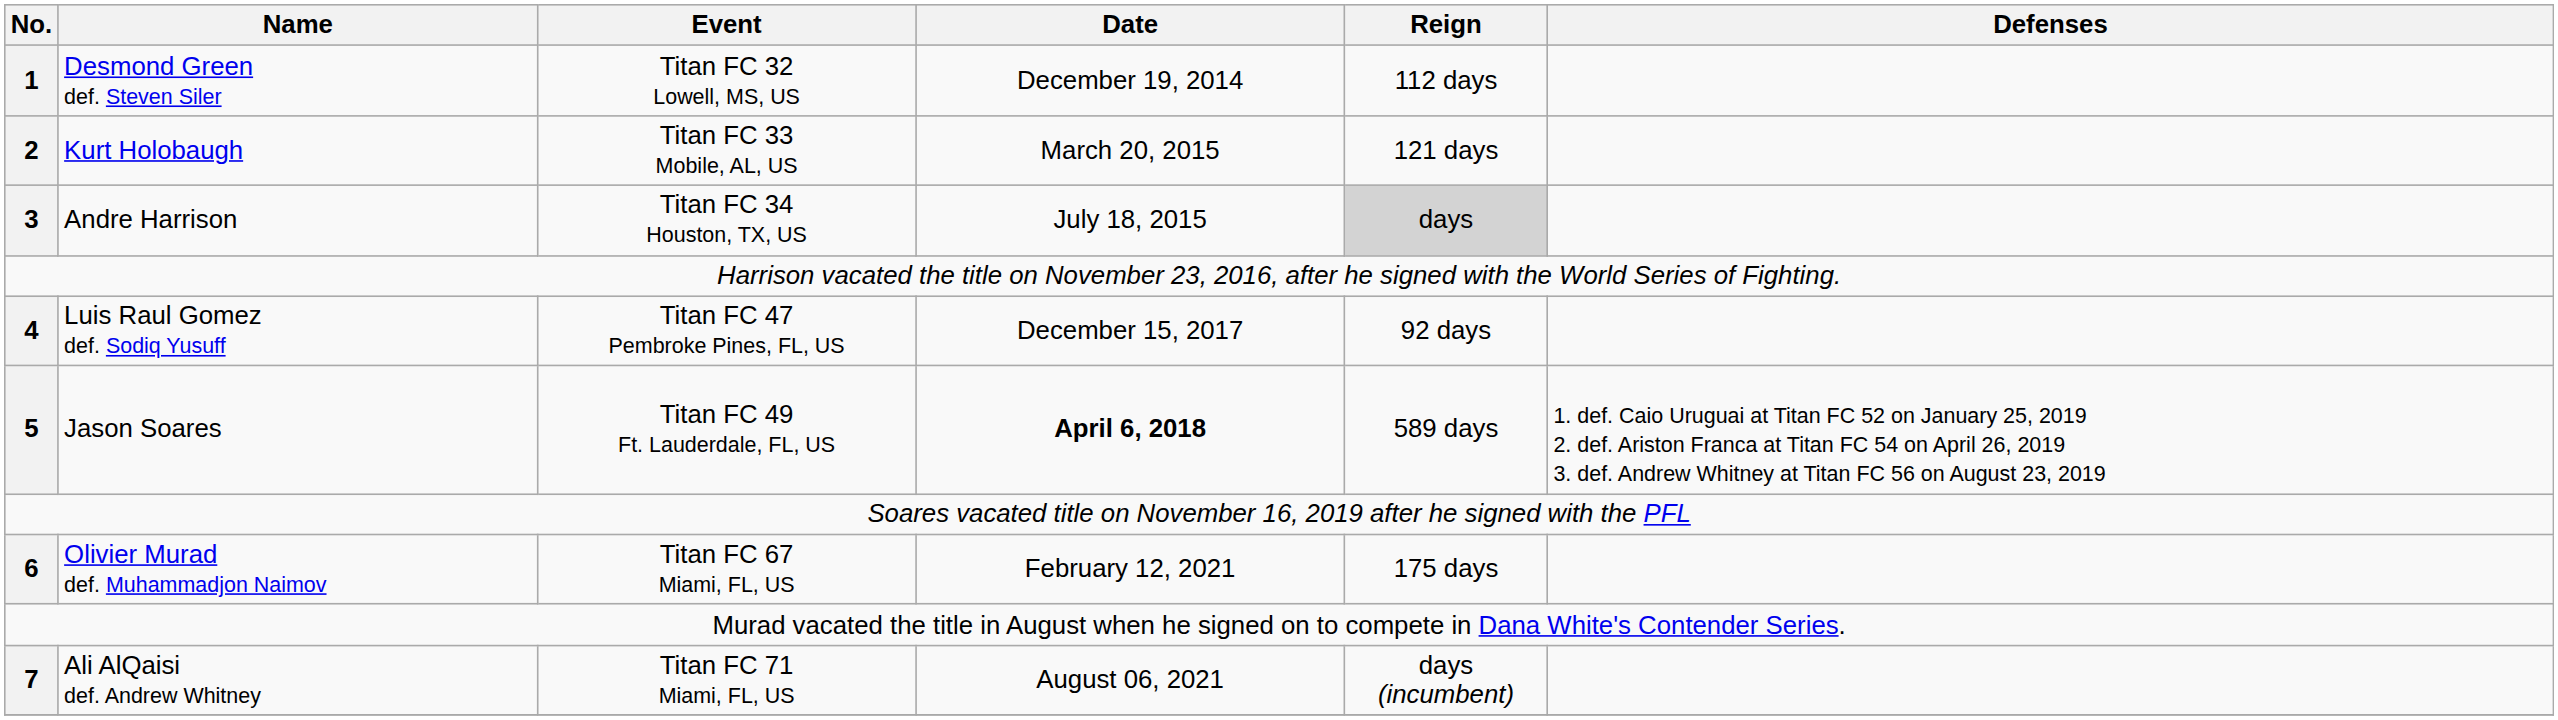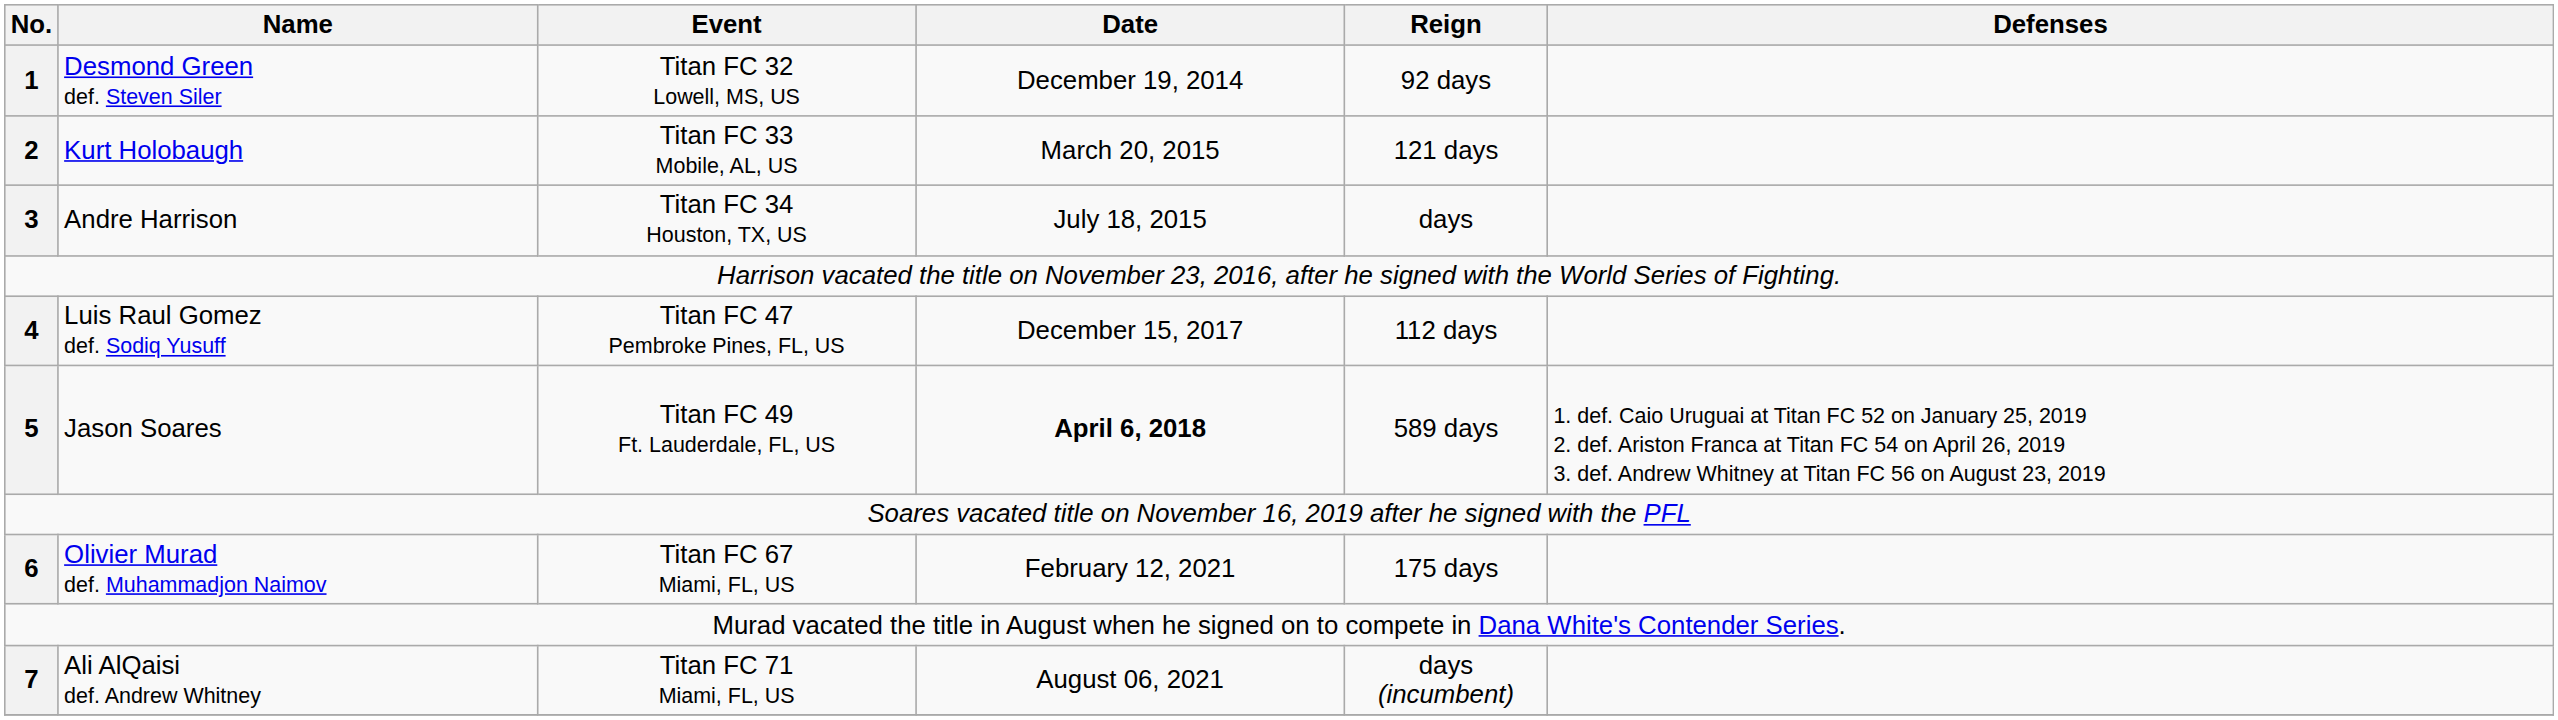(1446, 80) 112 days -> (1446, 80) 92 days
(1446, 219) lightgrey background -> (1446, 219) no background
(1446, 330) 92 days -> (1446, 330) 112 days
